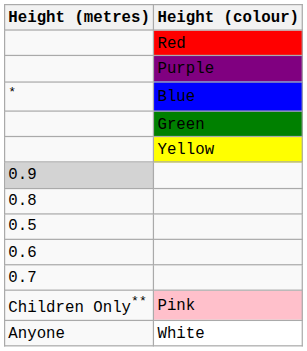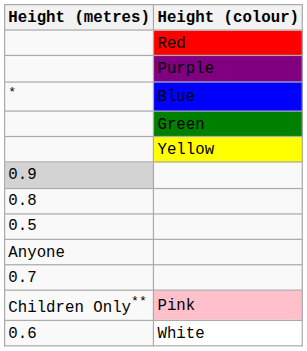(23, 252) 0.6 -> (37, 252) Anyone
(37, 333) Anyone -> (23, 333) 0.6
